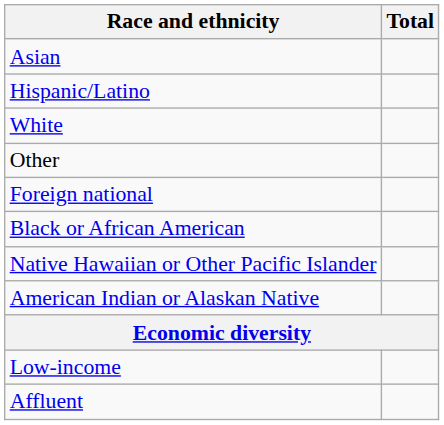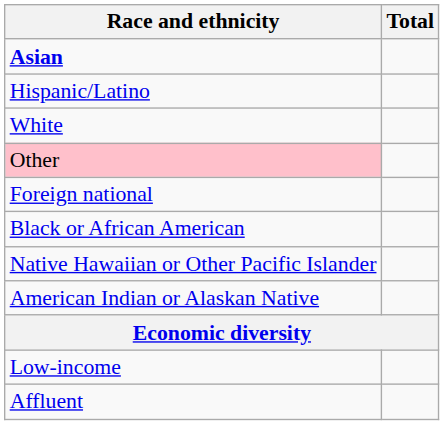(35, 56) normal -> (36, 56) bold
(34, 159) no background -> (34, 159) pink background
